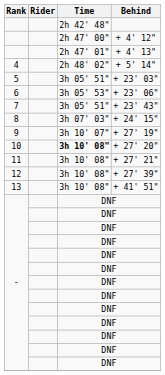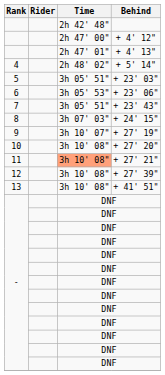(84, 147) bold -> (84, 147) normal
(84, 160) no background -> (84, 160) lightsalmon background
